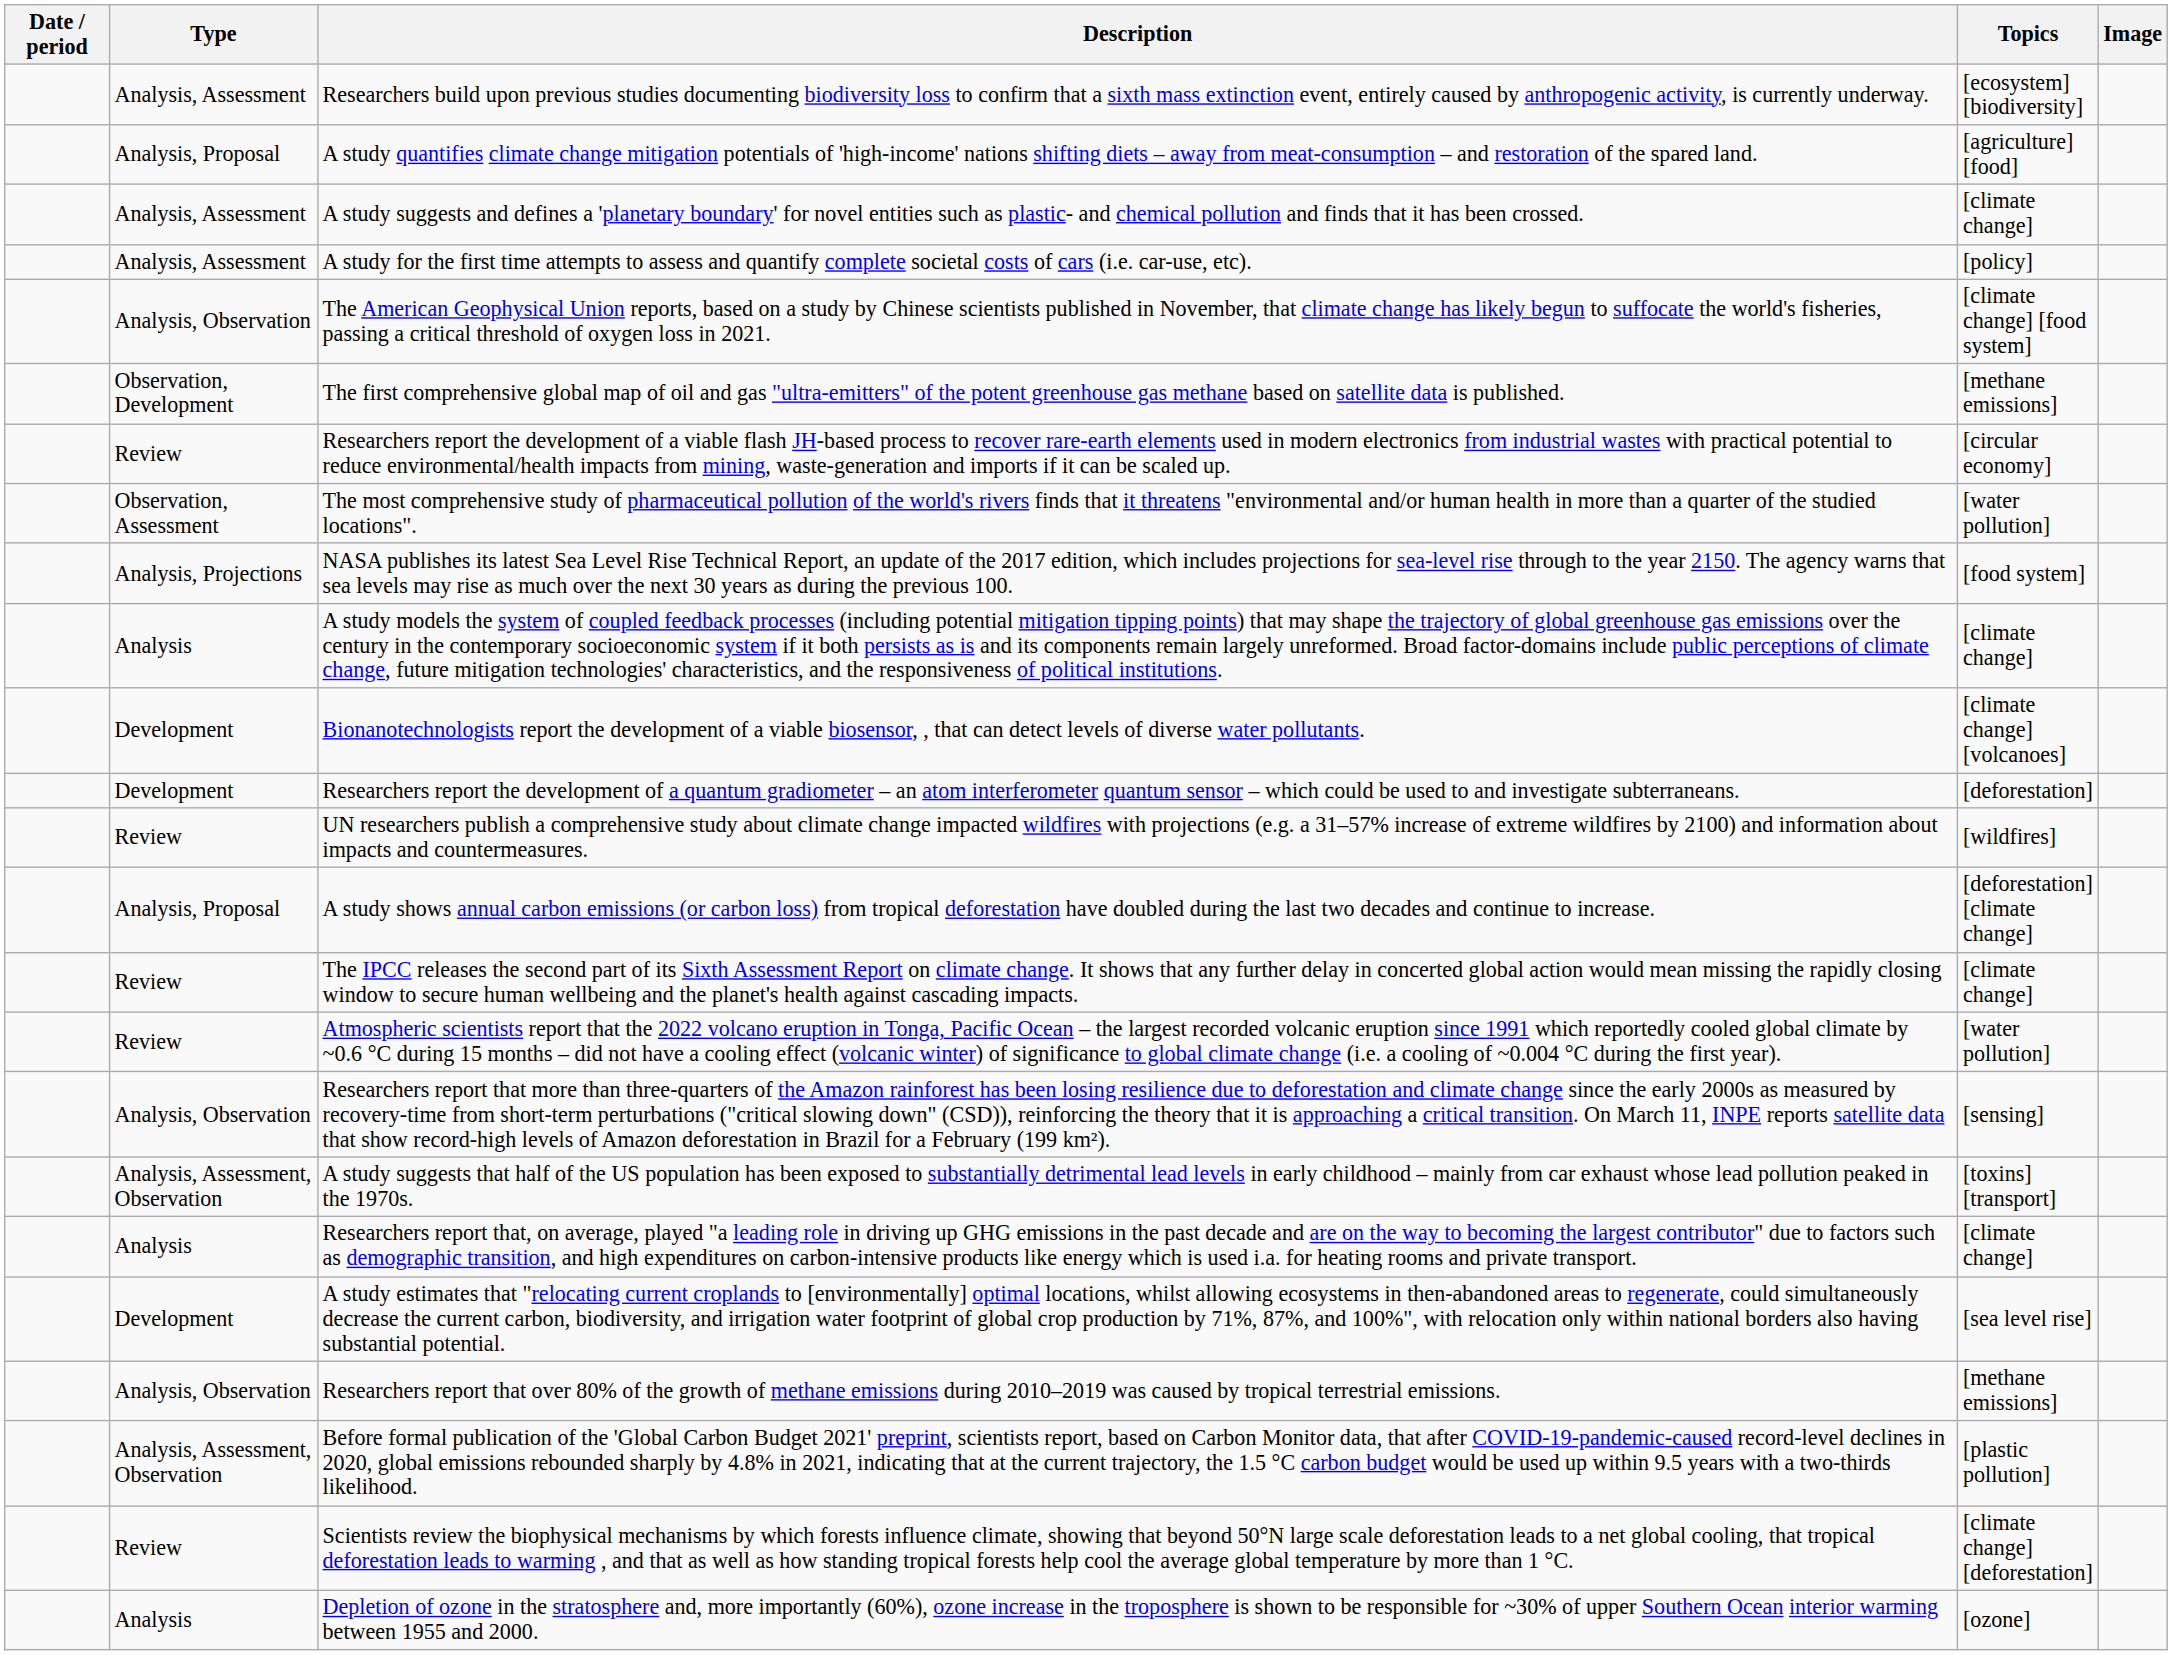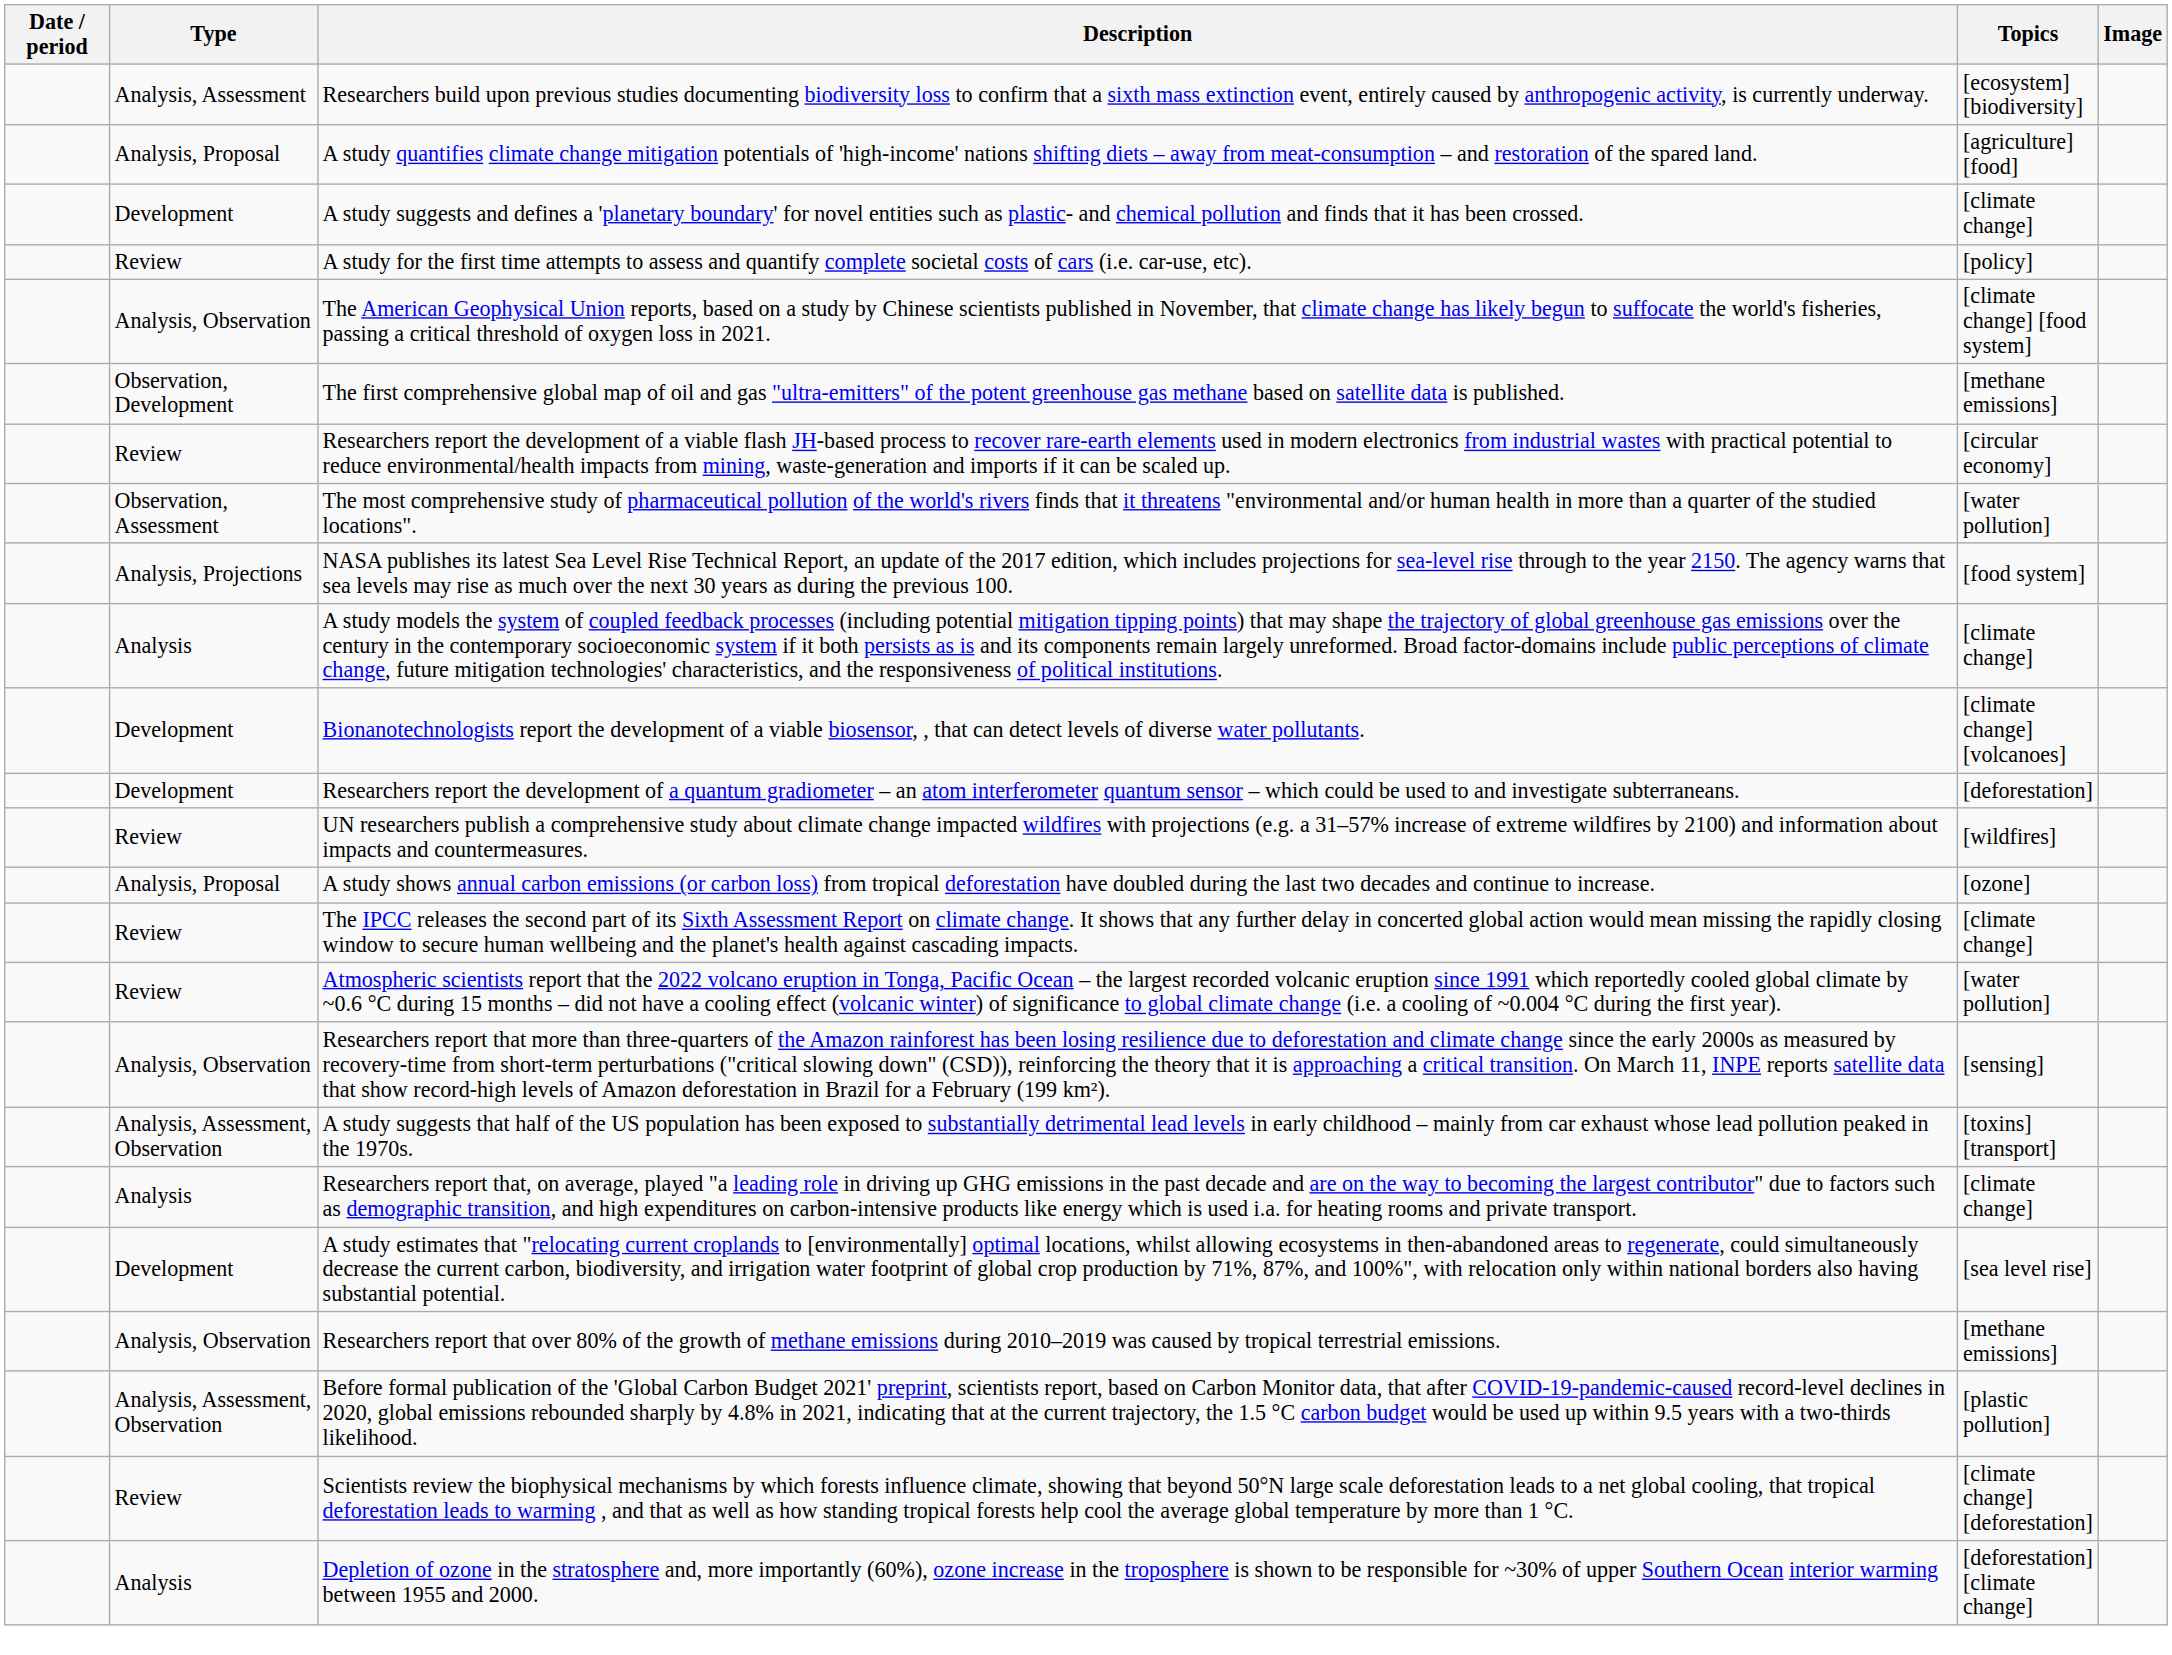(210, 214) Analysis, Assessment -> (174, 214) Development
(210, 261) Analysis, Assessment -> (148, 261) Review
(2028, 909) [deforestation] [climate change] -> (1997, 884) [ozone]
(1997, 1620) [ozone] -> (2028, 1582) [deforestation] [climate change]
